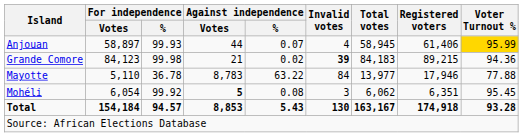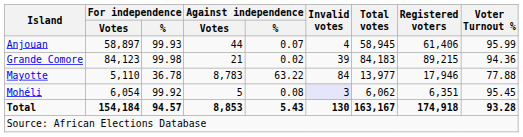(501, 44) gold background -> (501, 44) no background
(343, 60) bold -> (343, 60) normal
(240, 92) bold -> (240, 92) normal
(346, 92) no background -> (346, 92) lavender background
